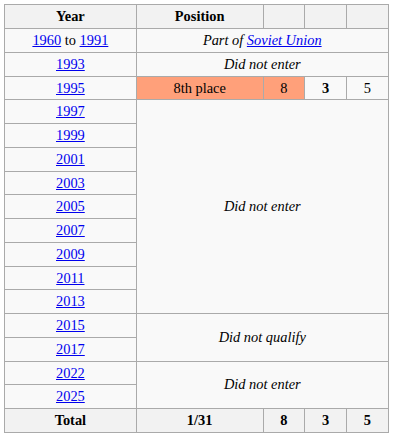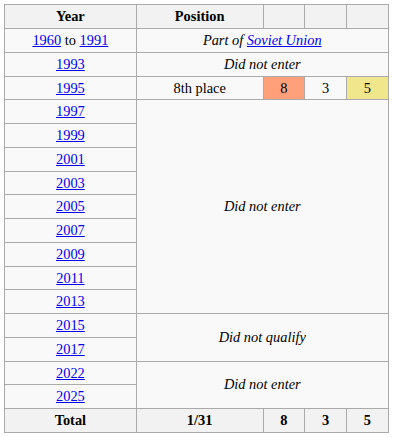(200, 88) lightsalmon background -> (200, 88) no background
(326, 88) bold -> (326, 88) normal
(367, 88) no background -> (367, 88) khaki background
